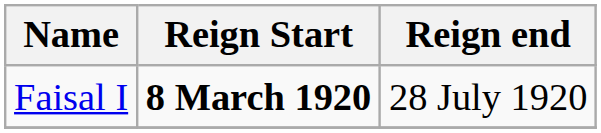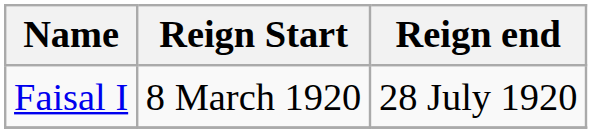(259, 95) bold -> (254, 95) normal
